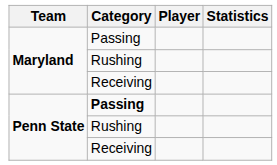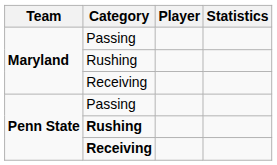(118, 104) bold -> (111, 104) normal
(116, 126) normal -> (114, 126) bold
(121, 148) normal -> (119, 148) bold
